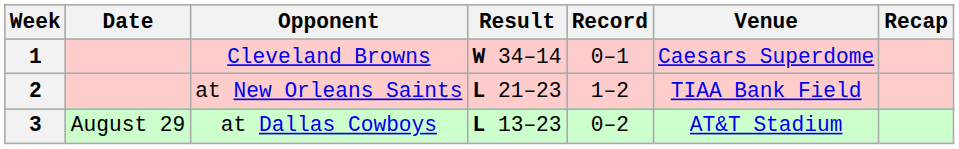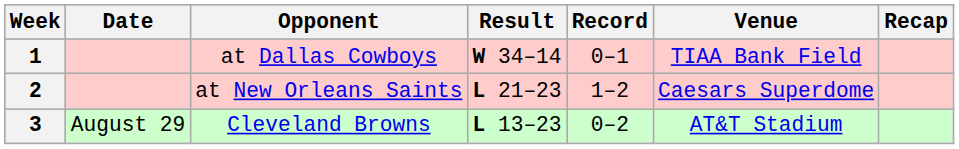(329, 57) Cleveland Browns -> (329, 57) at Dallas Cowboys
(766, 57) Caesars Superdome -> (766, 57) TIAA Bank Field
(766, 91) TIAA Bank Field -> (766, 91) Caesars Superdome
(329, 126) at Dallas Cowboys -> (329, 126) Cleveland Browns
